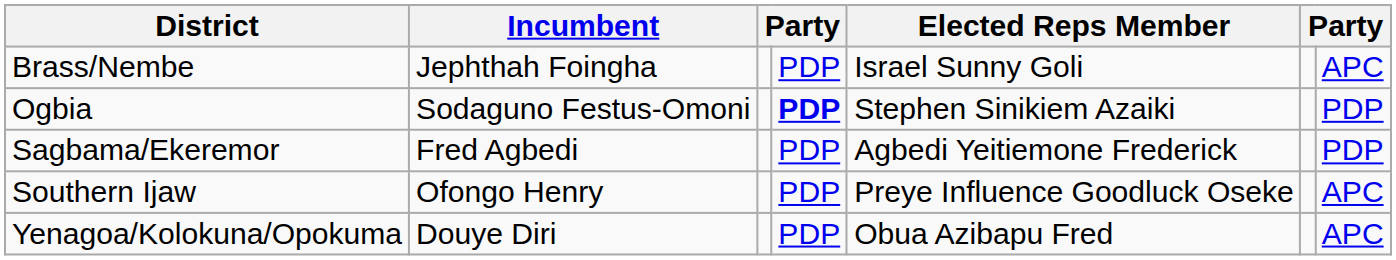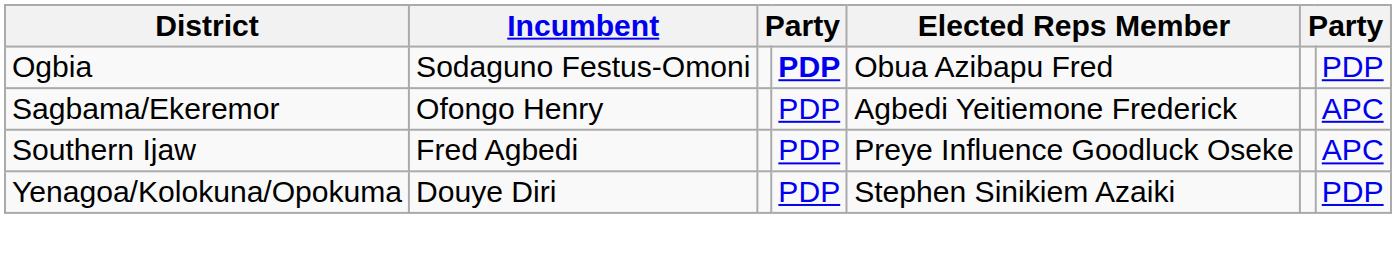- row: (103, 67)
(1015, 108) Stephen Sinikiem Azaiki -> (984, 67) Obua Azibapu Fred
(497, 150) Fred Agbedi -> (510, 108) Ofongo Henry
(1353, 150) PDP -> (1353, 108) APC
(510, 192) Ofongo Henry -> (497, 150) Fred Agbedi
(984, 234) Obua Azibapu Fred -> (1015, 192) Stephen Sinikiem Azaiki
(1353, 234) APC -> (1353, 192) PDP
